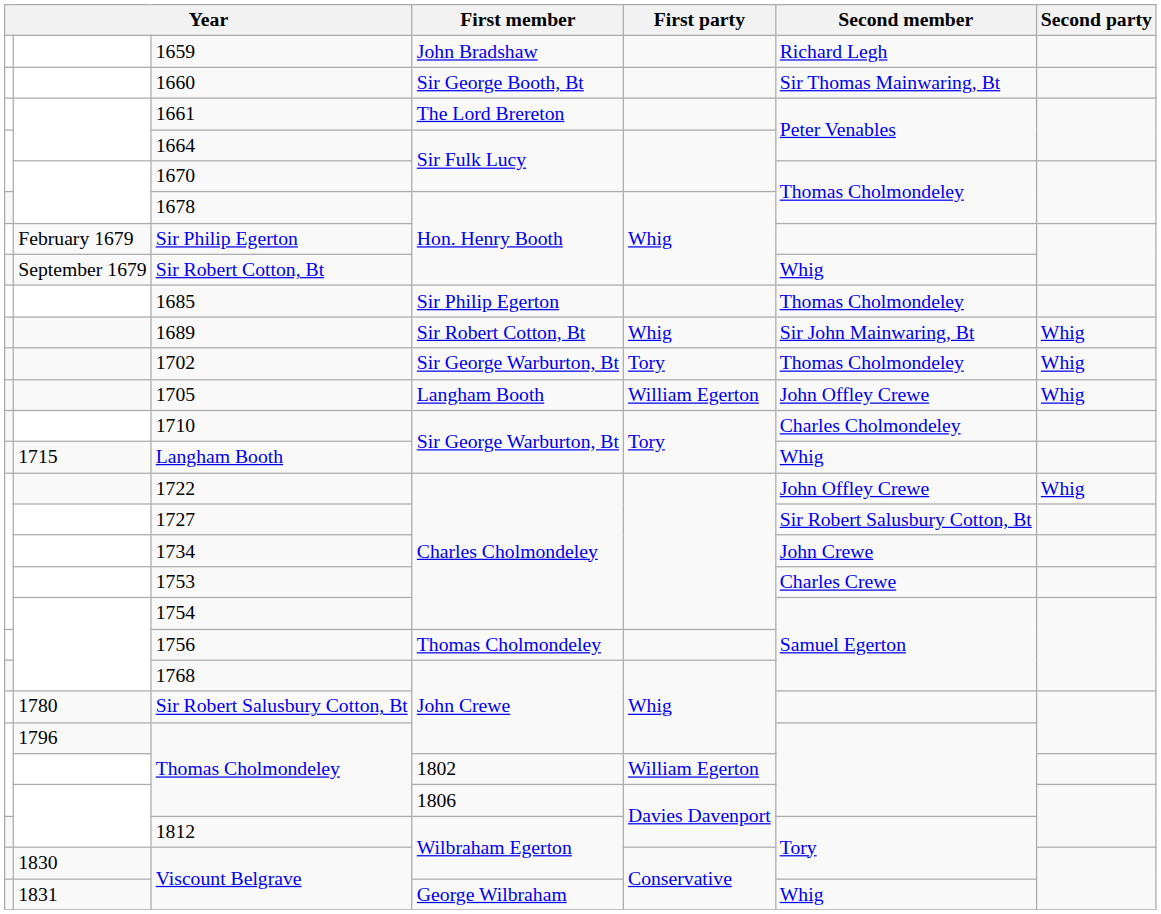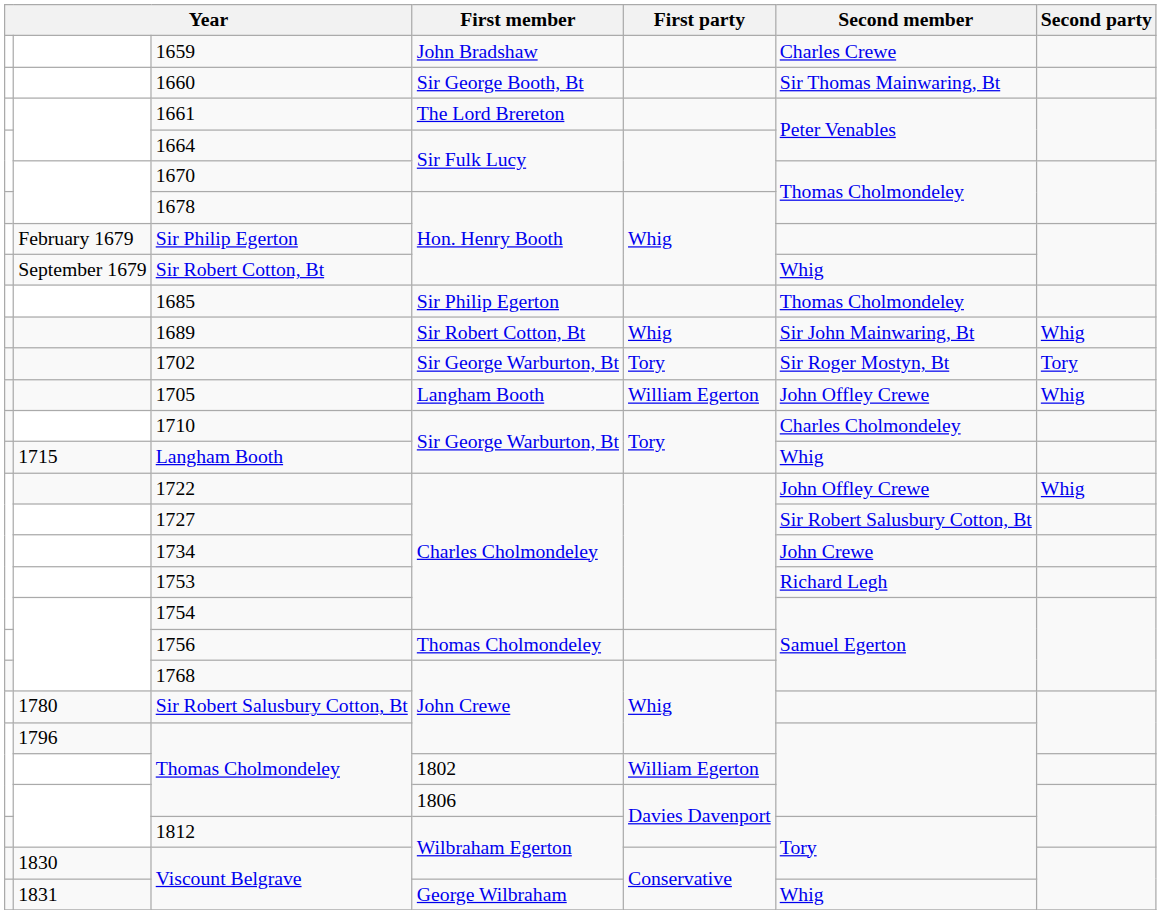(834, 51) Richard Legh -> (838, 51) Charles Crewe
(872, 363) Thomas Cholmondeley -> (864, 363) Sir Roger Mostyn, Bt
(1063, 363) Whig -> (1059, 363) Tory
(838, 581) Charles Crewe -> (834, 581) Richard Legh
